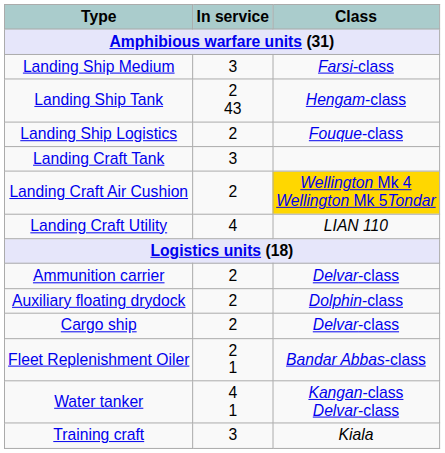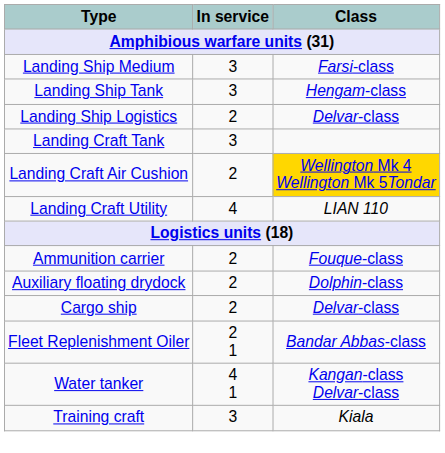(233, 100) 2 43 -> (233, 91) 3
(356, 134) Fouque-class -> (356, 116) Delvar-class
(356, 276) Delvar-class -> (356, 258) Fouque-class
